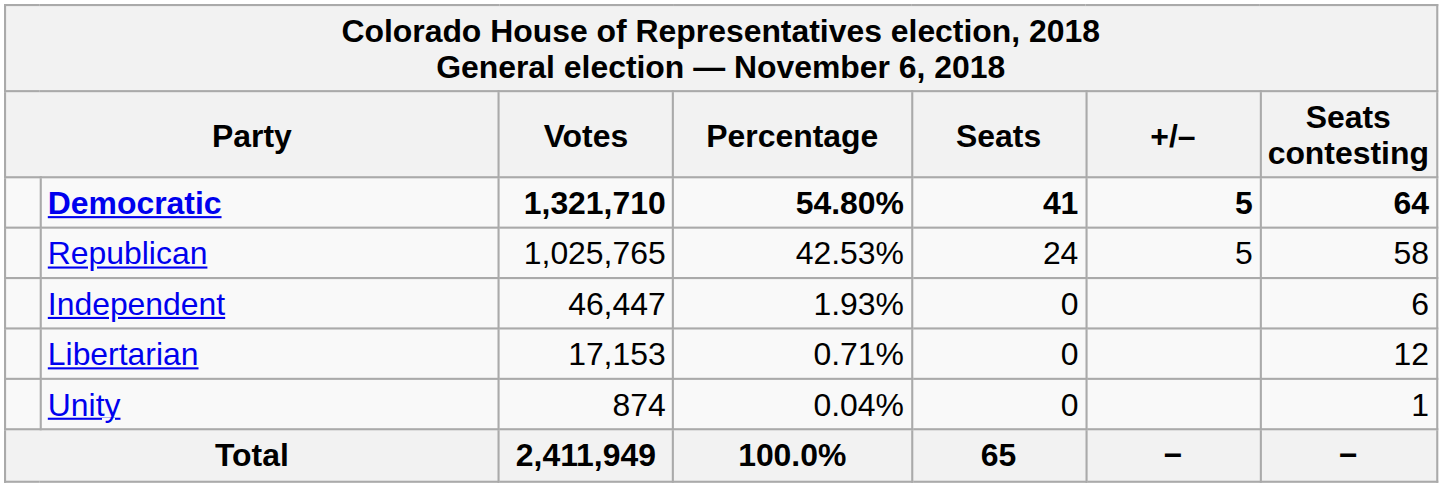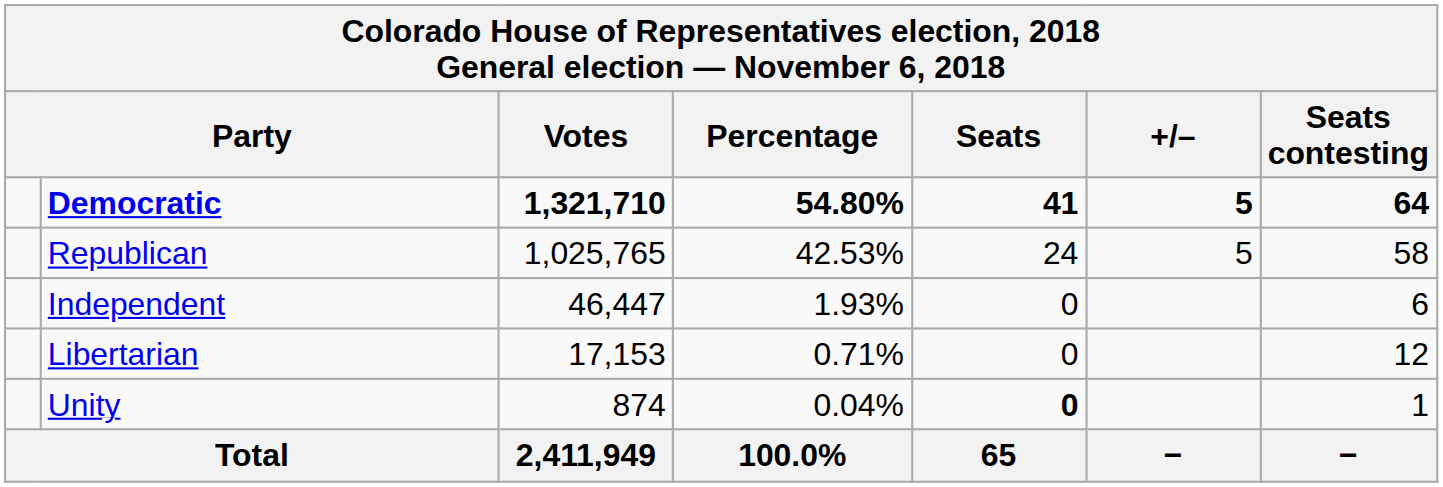(1070, 405) normal -> (1070, 405) bold
